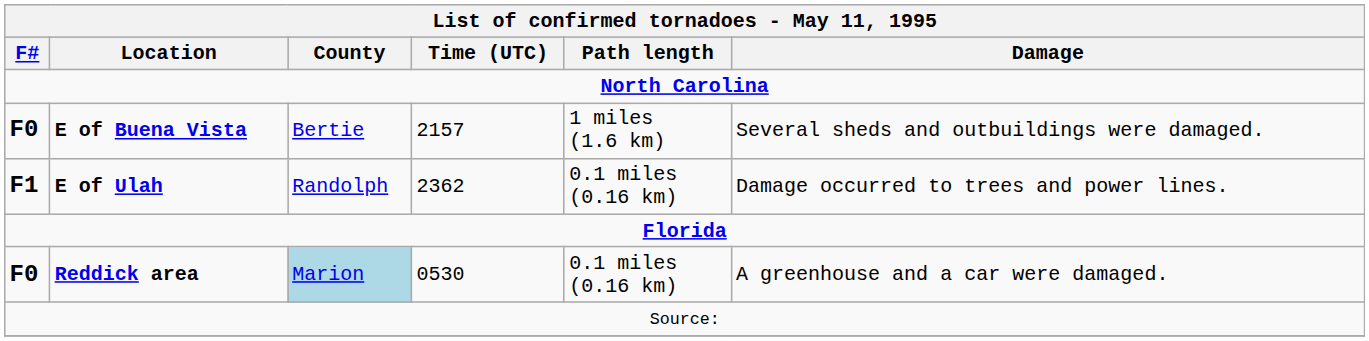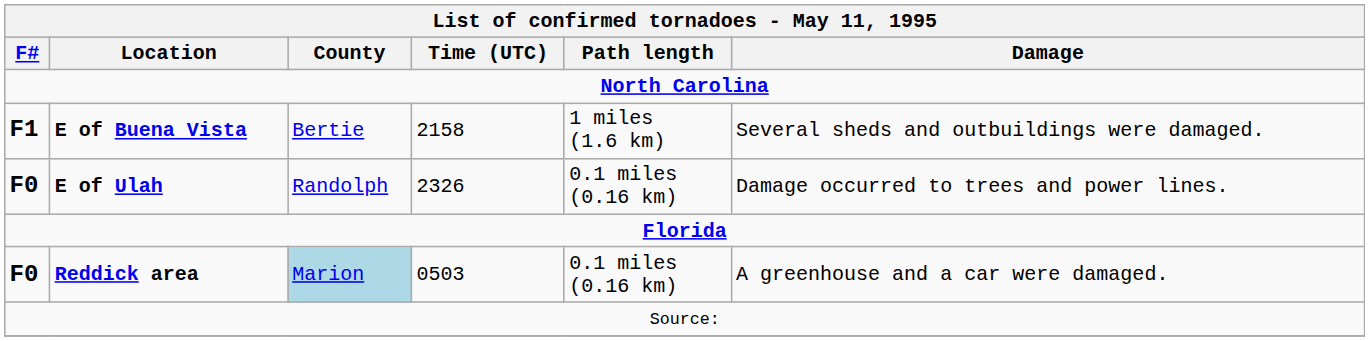(24, 131) F0 -> (24, 131) F1
(441, 131) 2157 -> (441, 131) 2158
(24, 186) F1 -> (24, 186) F0
(441, 186) 2362 -> (441, 186) 2326
(441, 275) 0530 -> (441, 275) 0503
